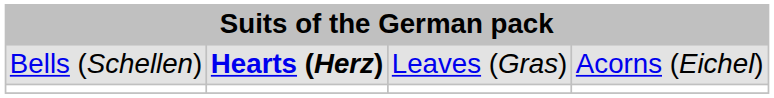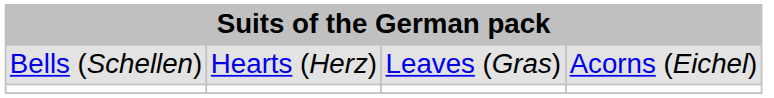(297, 64) bold -> (294, 64) normal
